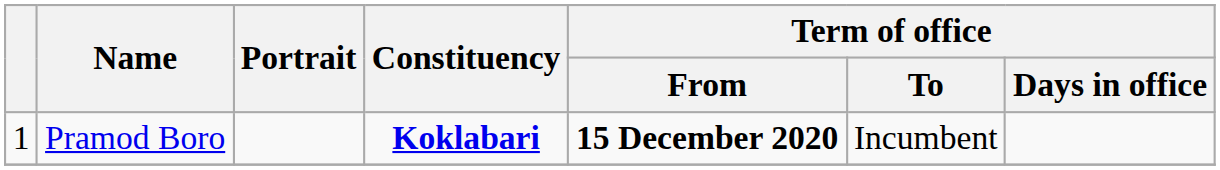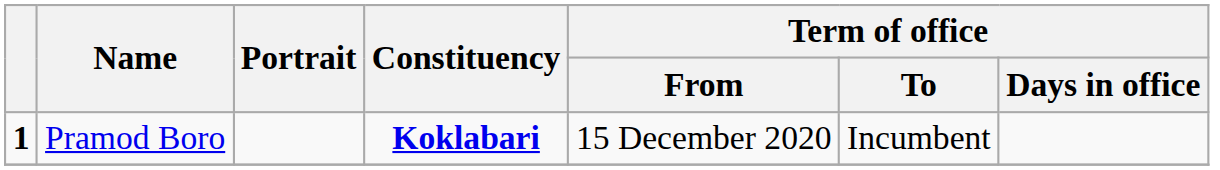(21, 137) normal -> (21, 137) bold
(707, 137) bold -> (704, 137) normal
